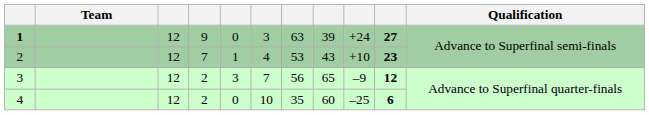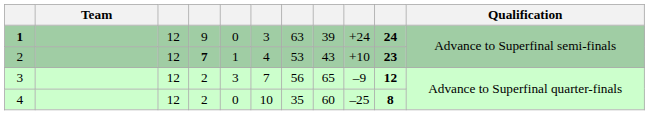(390, 36) 27 -> (390, 36) 24
(204, 57) normal -> (204, 57) bold
(390, 99) 6 -> (390, 99) 8
